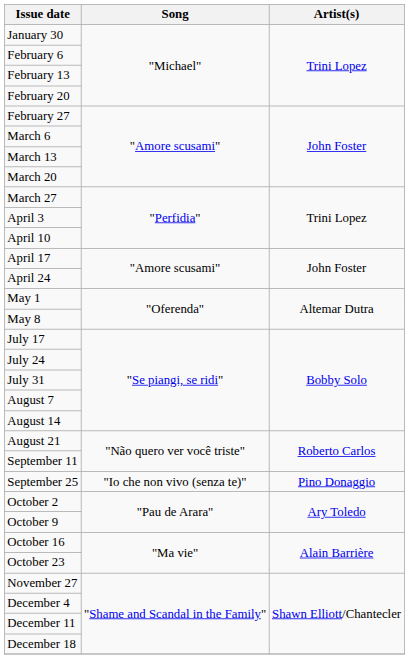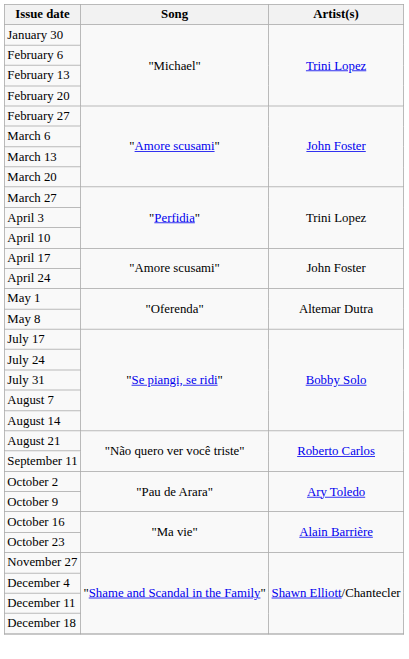- row: (43, 481)
